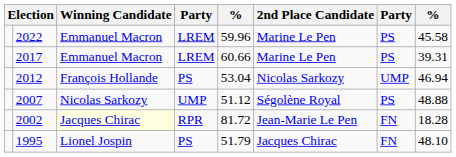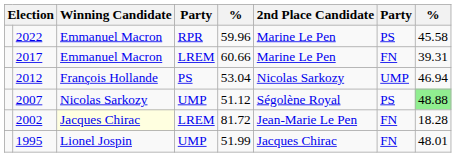(196, 36) LREM -> (190, 36) RPR
(388, 57) PS -> (389, 57) FN
(433, 99) no background -> (433, 99) lightgreen background
(190, 120) RPR -> (196, 120) LREM
(185, 141) PS -> (192, 141) UMP
(236, 141) 51.79 -> (236, 141) 51.99
(433, 141) 48.10 -> (433, 141) 48.01
